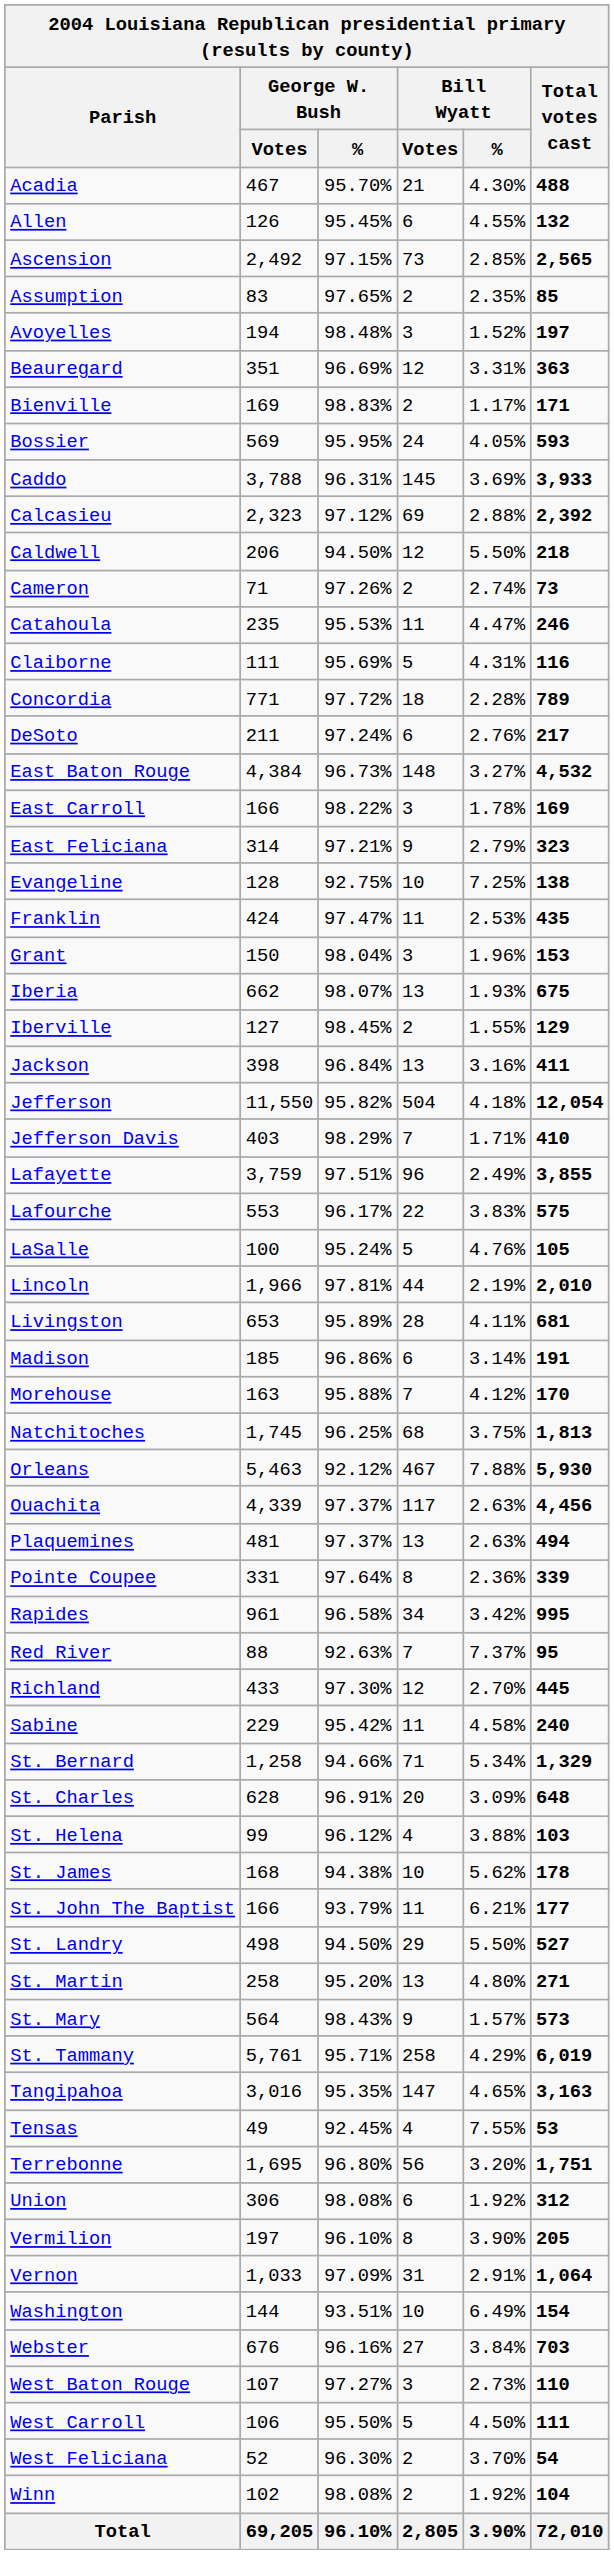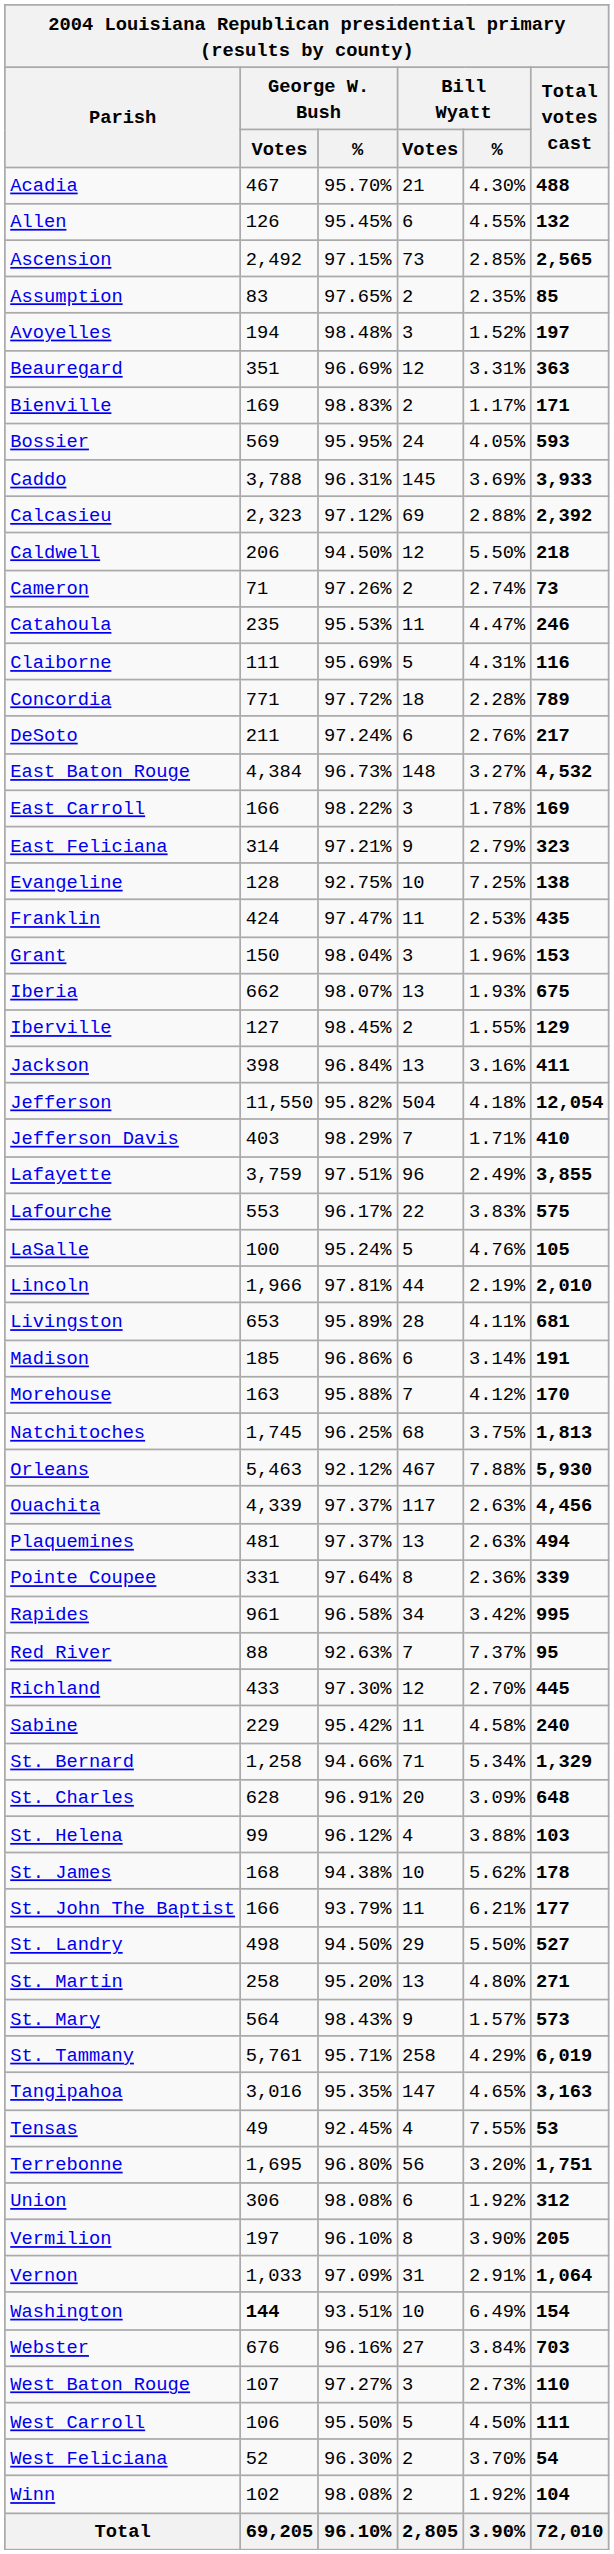(263, 2312) normal -> (263, 2311) bold
